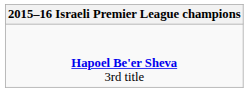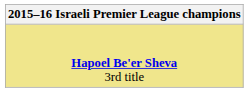(124, 70) no background -> (124, 70) khaki background
